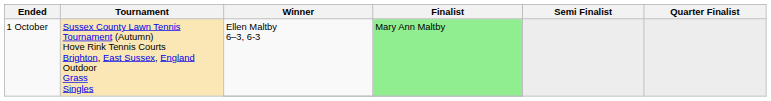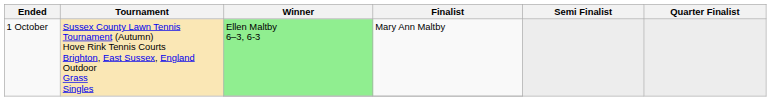(251, 31) no background -> (251, 31) lightgreen background
(410, 26) lightgreen background -> (410, 26) no background
